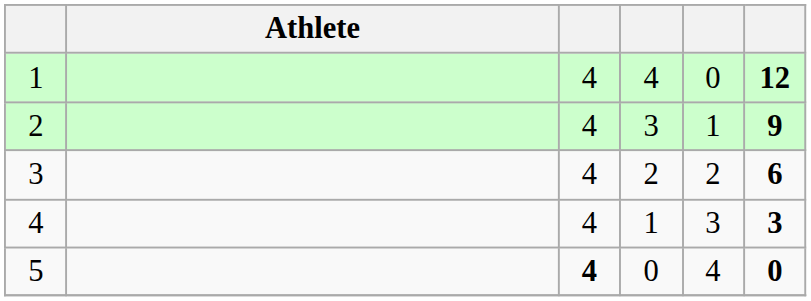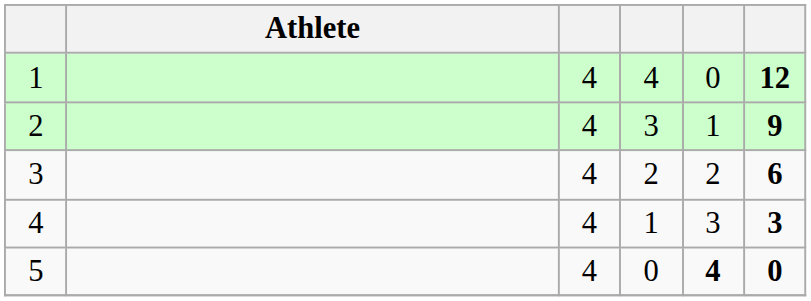(589, 271) bold -> (589, 271) normal
(713, 271) normal -> (713, 271) bold
